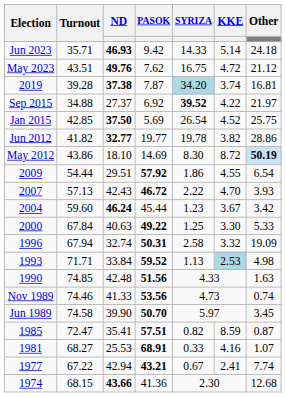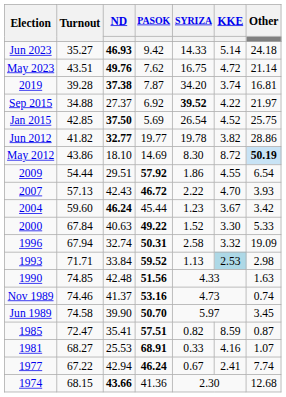(80, 50) 35.71 -> (80, 50) 35.27
(264, 68) 21.12 -> (264, 68) 21.14
(193, 85) lightblue background -> (193, 85) no background
(193, 226) 1.25 -> (193, 226) 1.52
(264, 261) 4.98 -> (264, 261) 2.98
(119, 296) 41.33 -> (119, 296) 41.37
(154, 296) 53.56 -> (154, 296) 53.16
(154, 366) 43.21 -> (154, 366) 46.24
